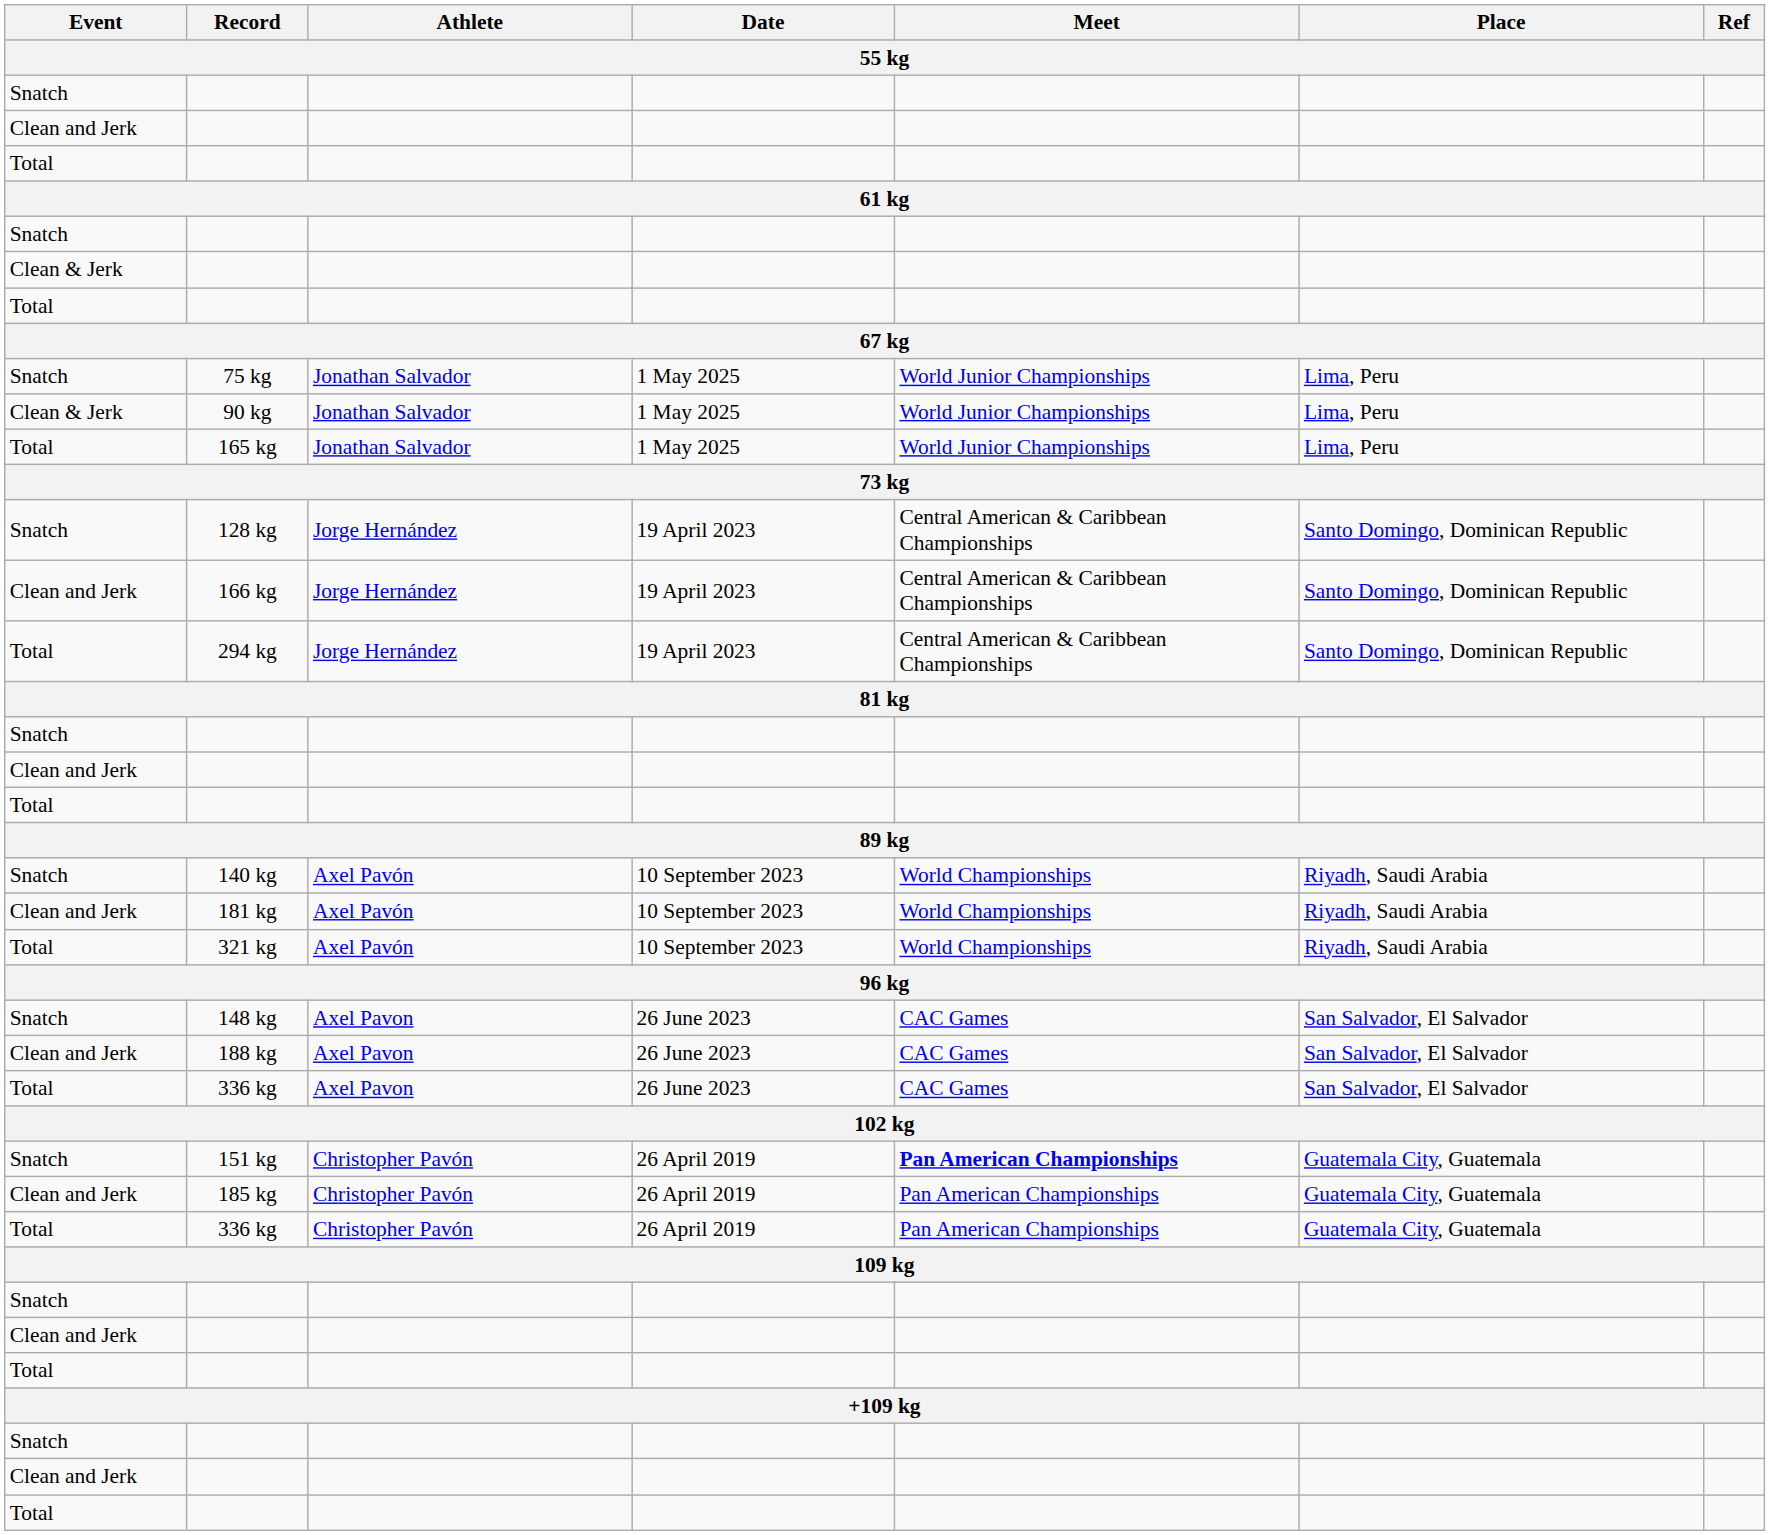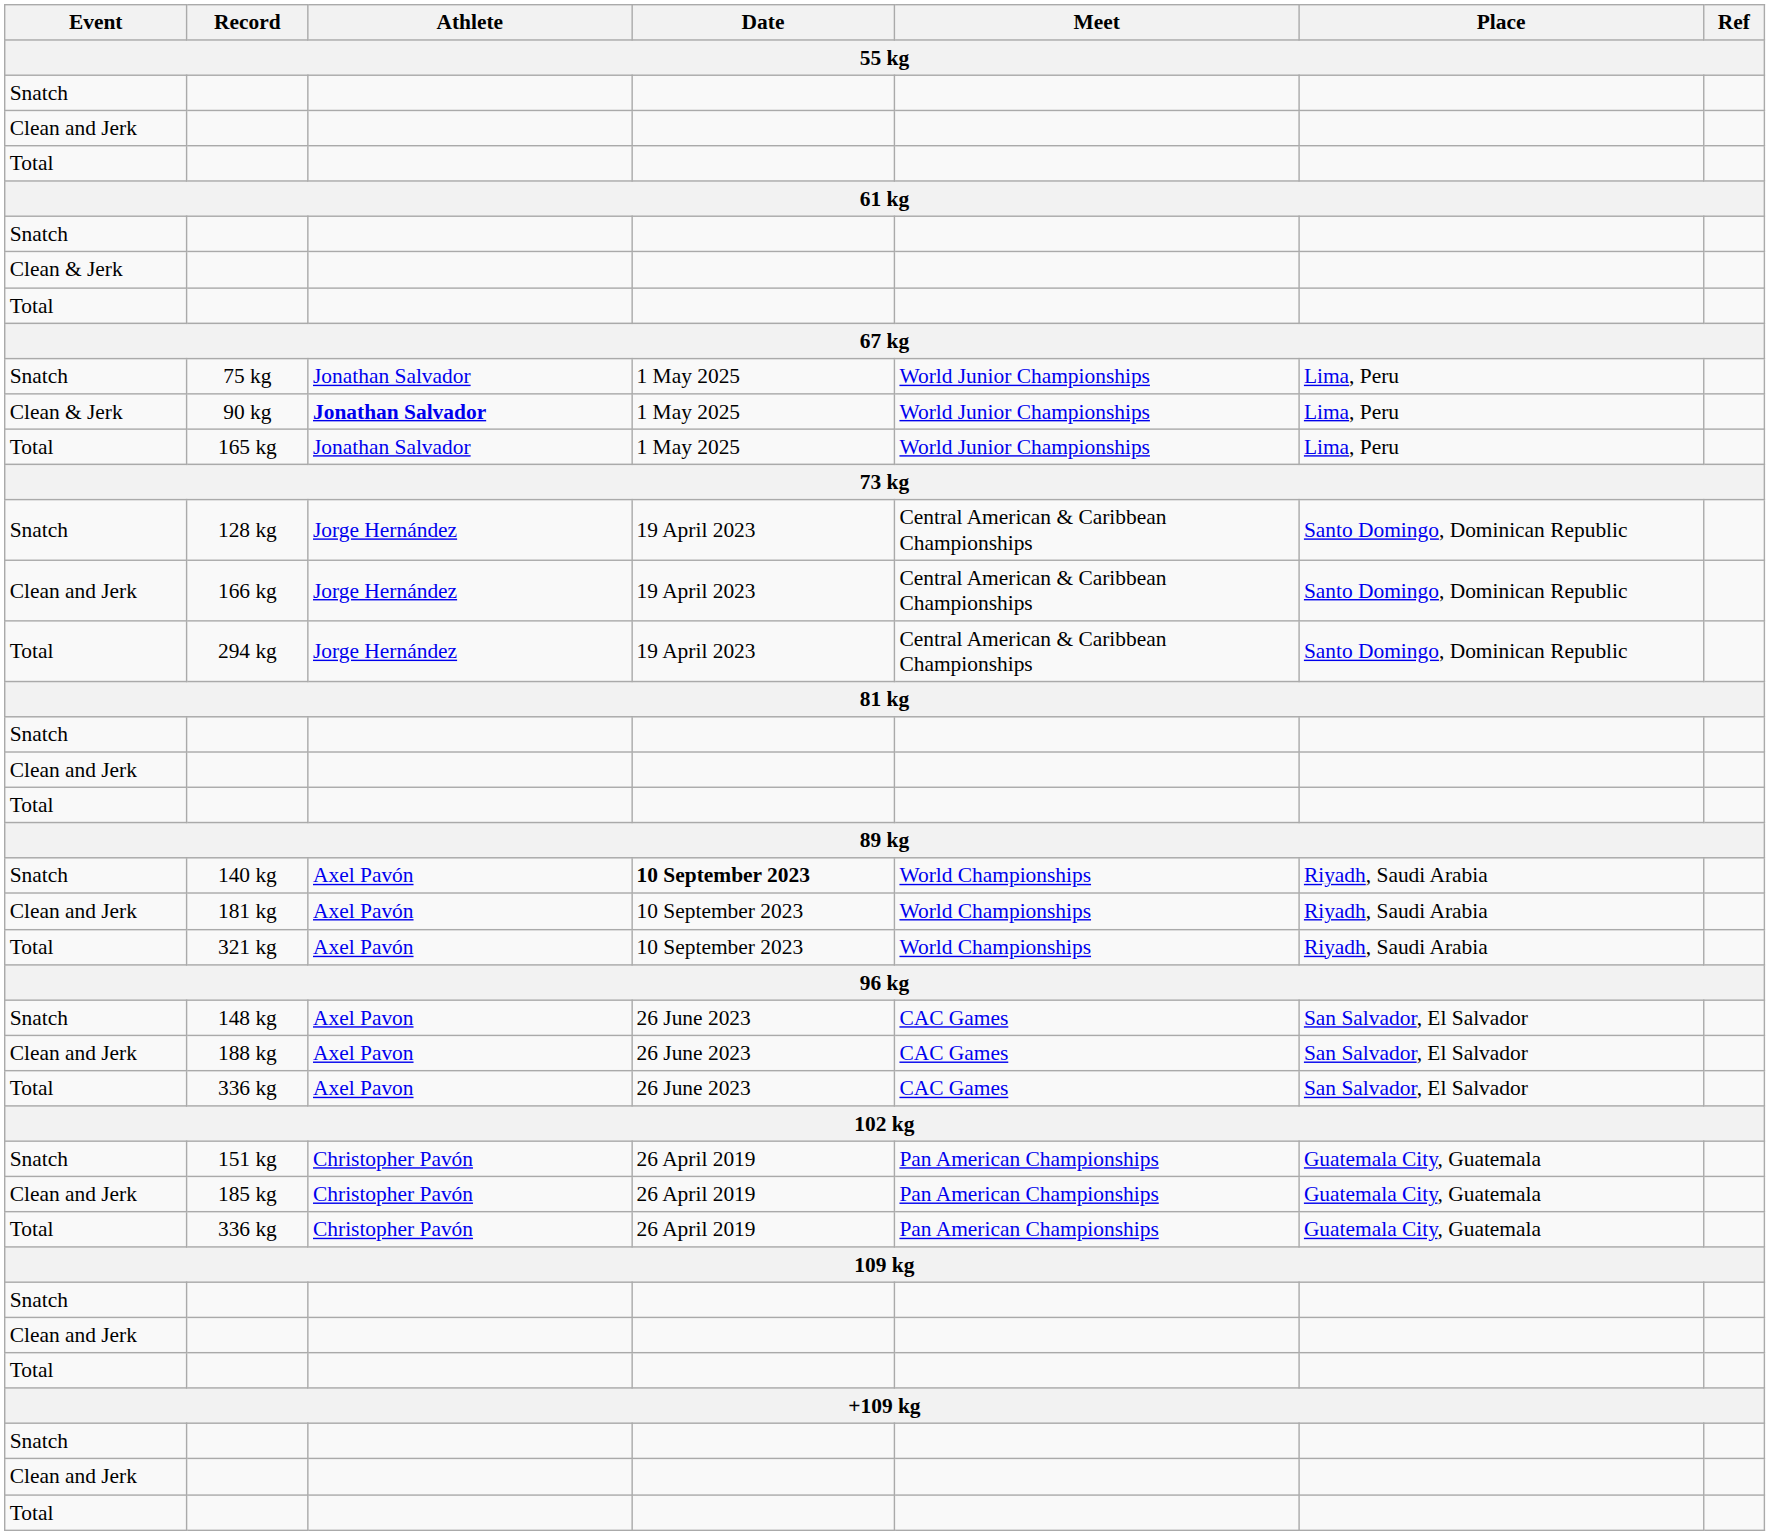(392, 411) normal -> (400, 411) bold
(720, 875) normal -> (723, 875) bold
(1039, 1158) bold -> (1029, 1158) normal
